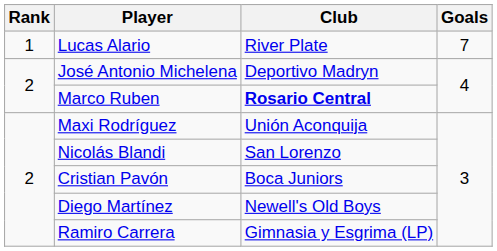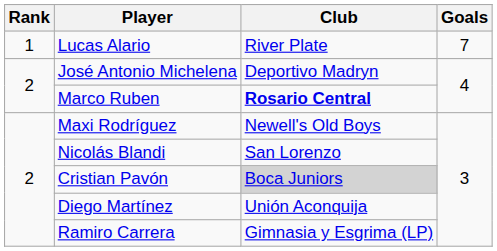(306, 125) Unión Aconquija -> (313, 125) Newell's Old Boys
(294, 179) no background -> (294, 179) lightgrey background
(313, 206) Newell's Old Boys -> (306, 206) Unión Aconquija
